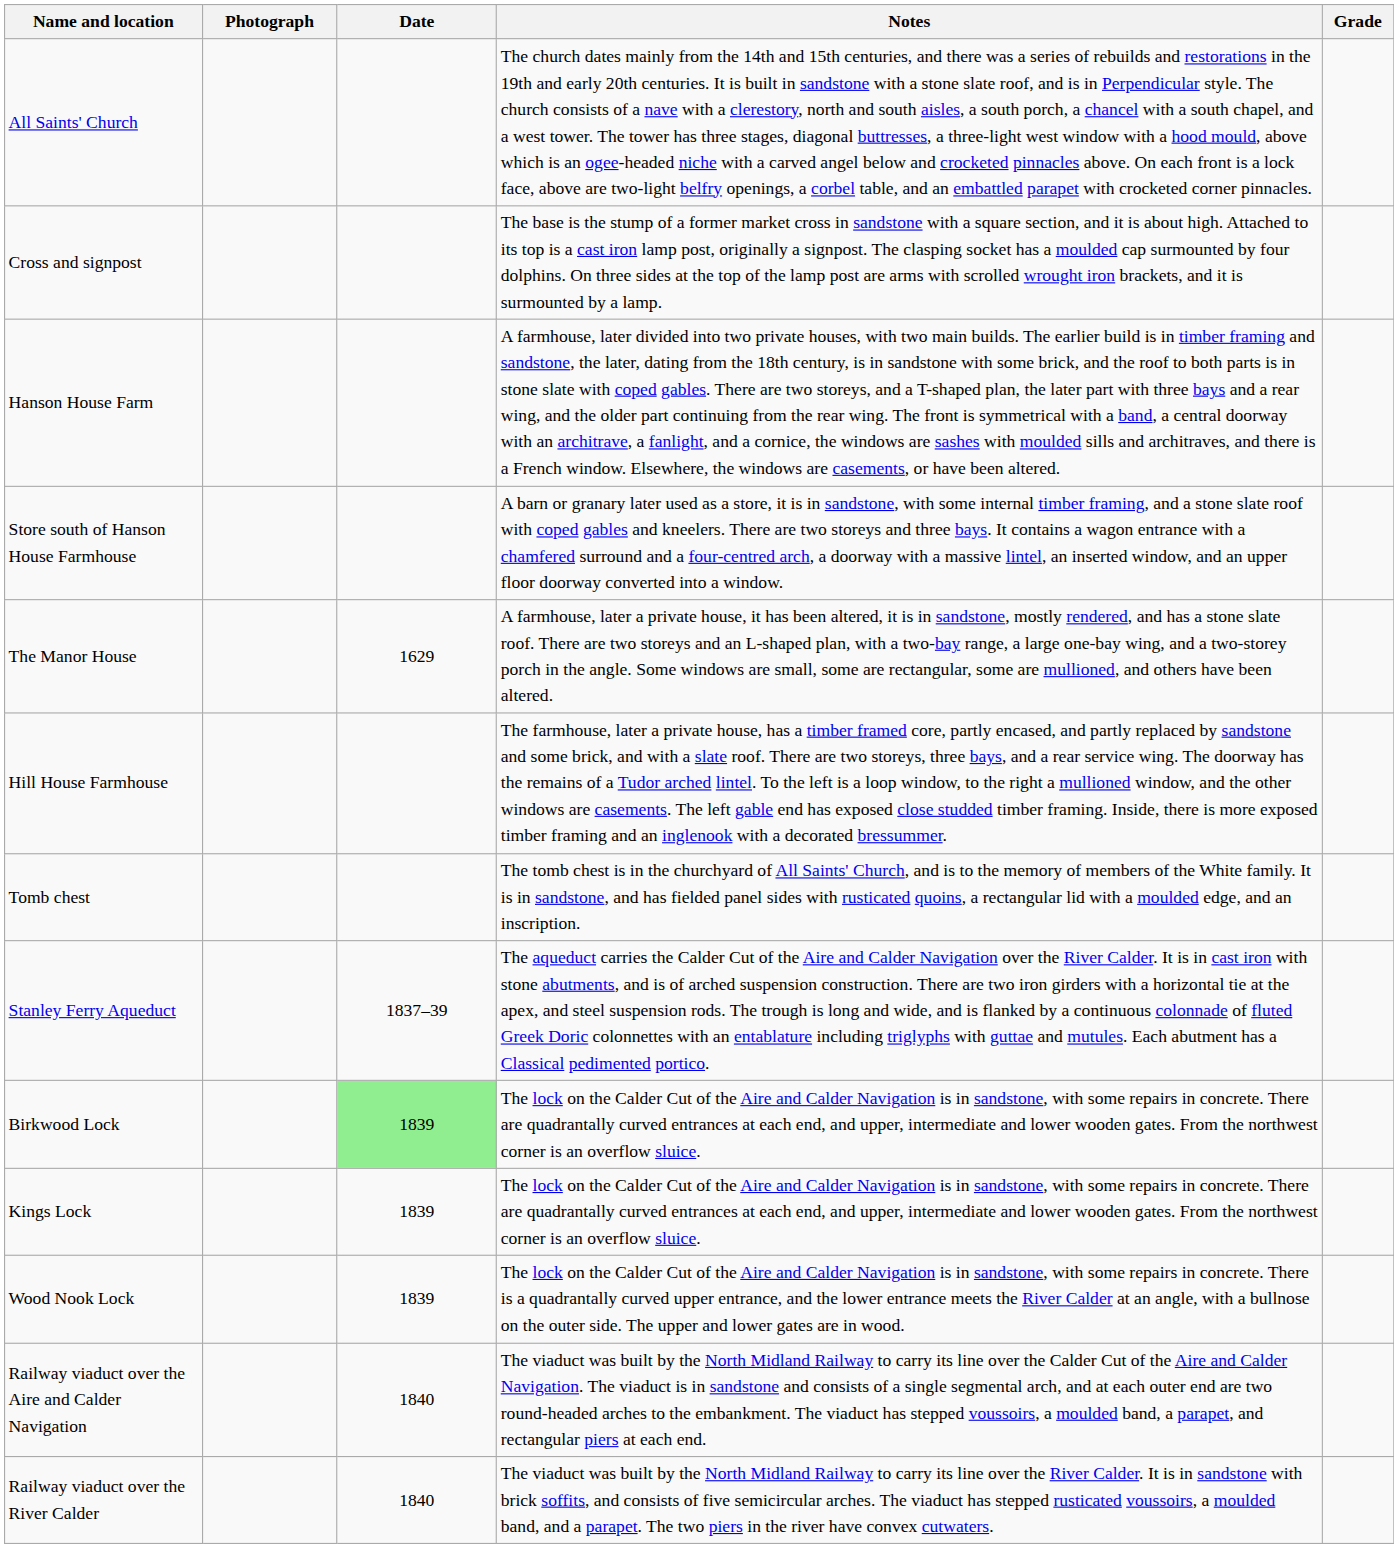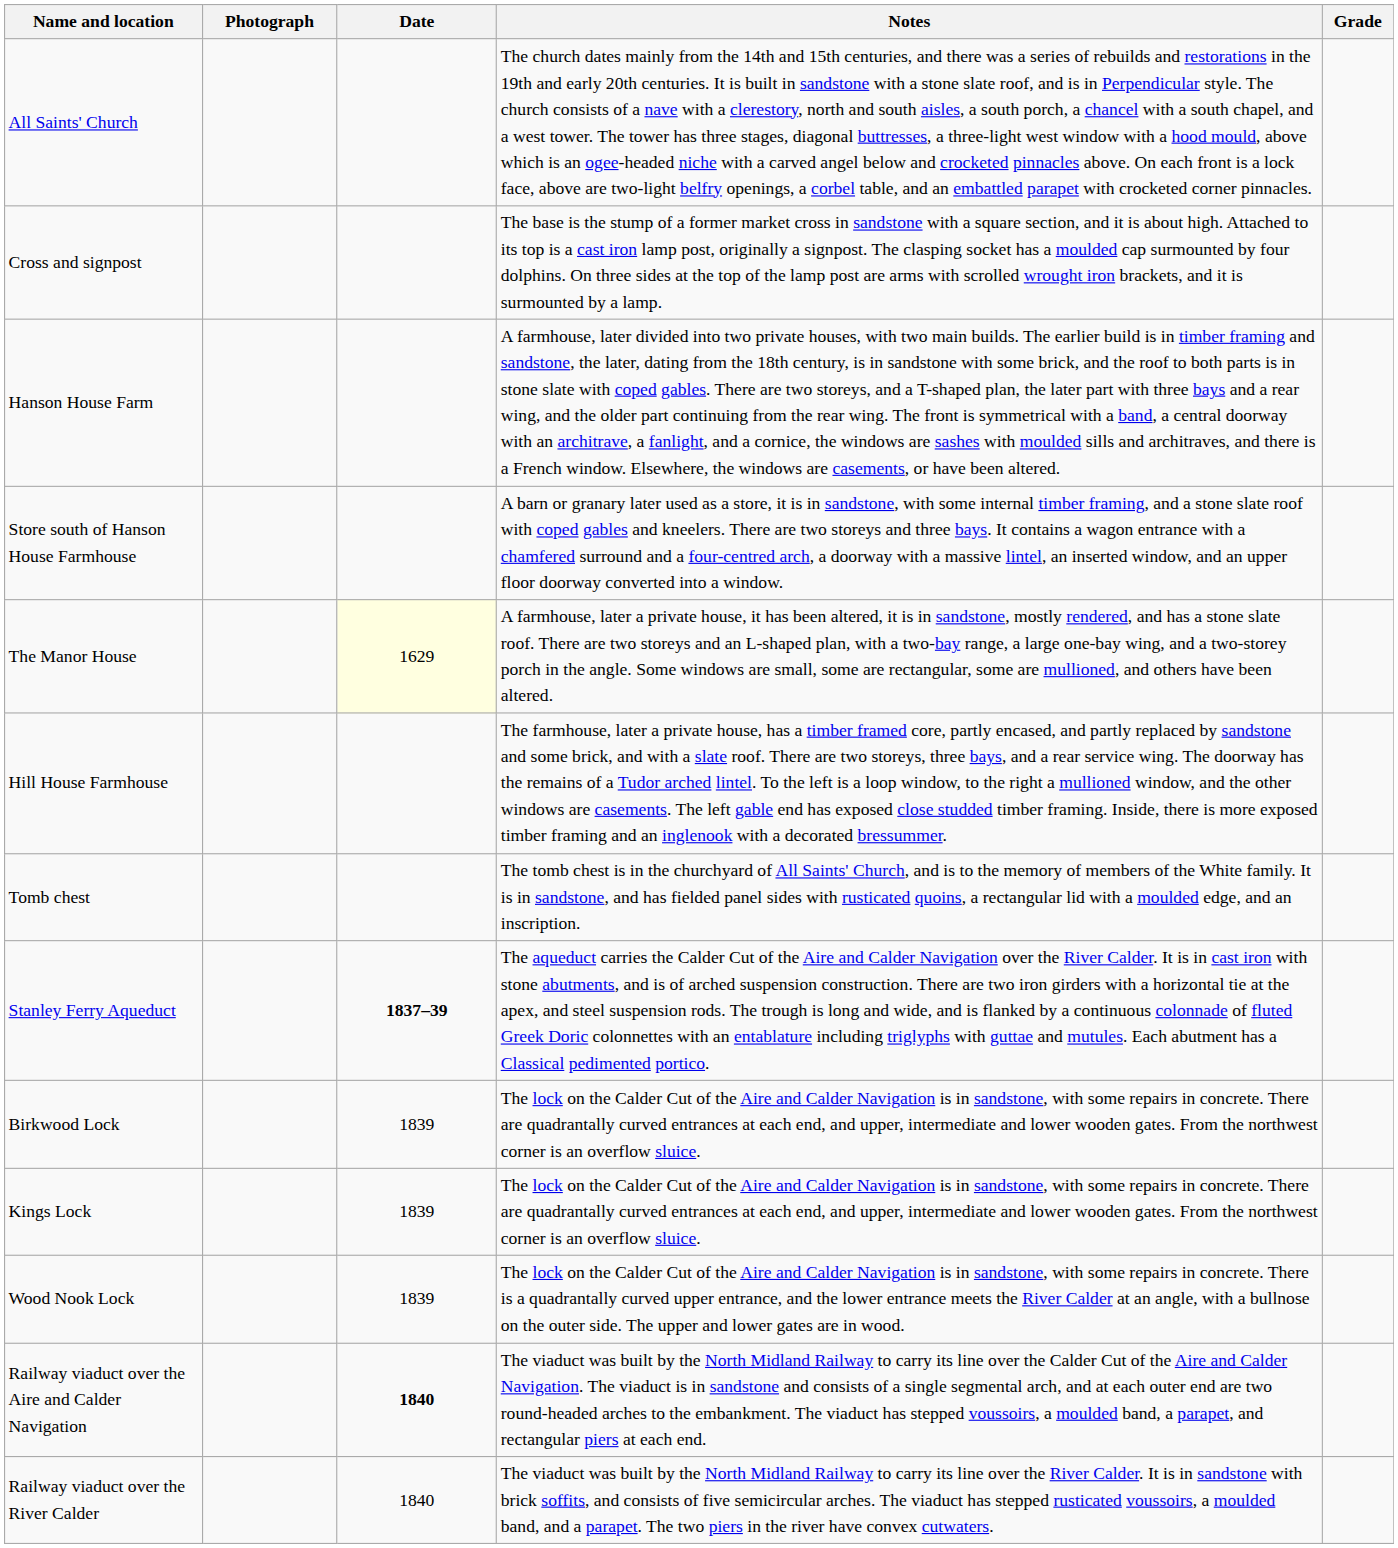(417, 656) no background -> (417, 656) lightyellow background
(417, 1010) normal -> (417, 1010) bold
(417, 1124) lightgreen background -> (417, 1124) no background
(417, 1399) normal -> (417, 1399) bold
